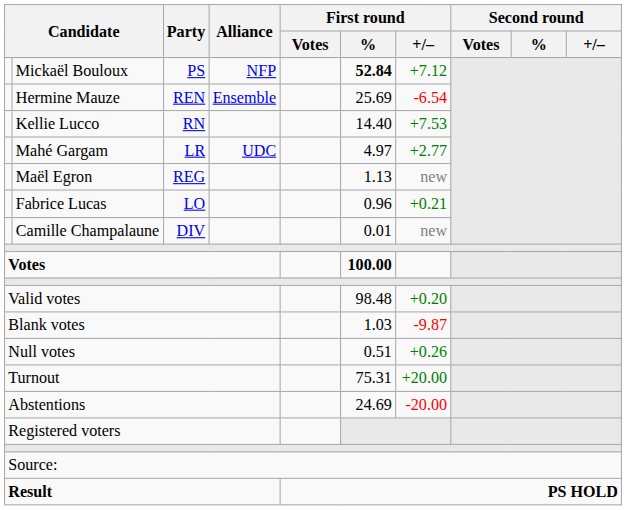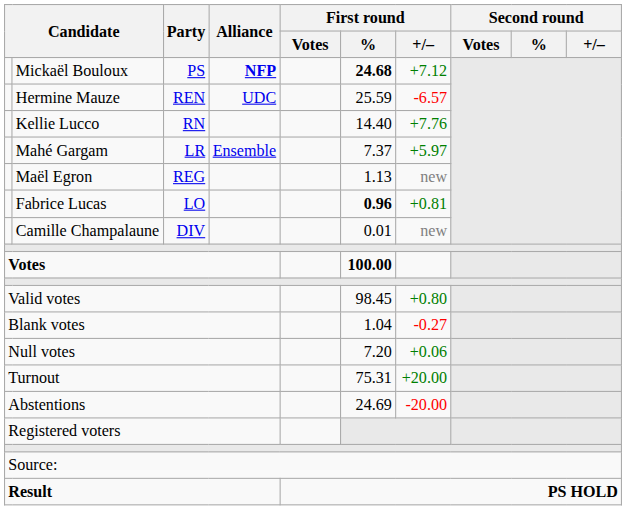(261, 71) normal -> (261, 71) bold
(374, 71) 52.84 -> (374, 71) 24.68
(244, 97) Ensemble -> (259, 97) UDC
(374, 97) 25.69 -> (374, 97) 25.59
(430, 97) -6.54 -> (430, 97) -6.57
(428, 124) +7.53 -> (428, 124) +7.76
(259, 150) UDC -> (244, 150) Ensemble
(378, 150) 4.97 -> (378, 150) 7.37
(428, 150) +2.77 -> (428, 150) +5.97
(378, 203) normal -> (378, 203) bold
(428, 203) +0.21 -> (428, 203) +0.81
(374, 298) 98.48 -> (374, 298) 98.45
(428, 298) +0.20 -> (428, 298) +0.80
(378, 325) 1.03 -> (378, 325) 1.04
(430, 325) -9.87 -> (430, 325) -0.27
(378, 351) 0.51 -> (378, 351) 7.20
(428, 351) +0.26 -> (428, 351) +0.06
